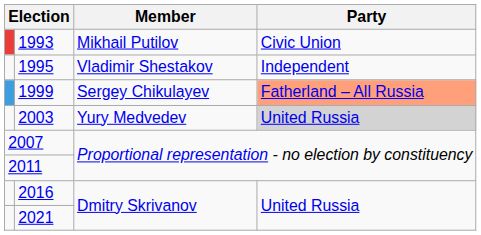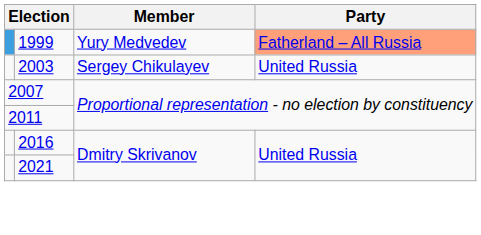- row: (36, 42)
- row: (36, 67)
(143, 92) Sergey Chikulayev -> (132, 42) Yury Medvedev
(132, 117) Yury Medvedev -> (143, 67) Sergey Chikulayev
(310, 117) lightgrey background -> (308, 67) no background
